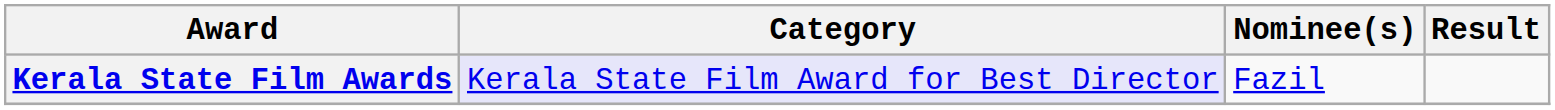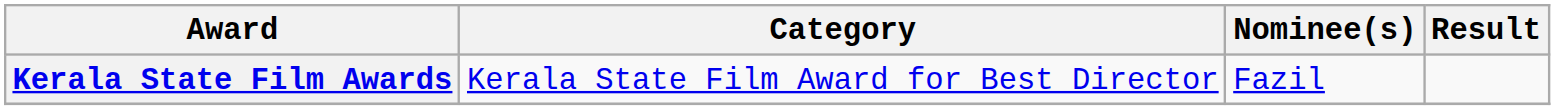(843, 80) lavender background -> (843, 80) no background
